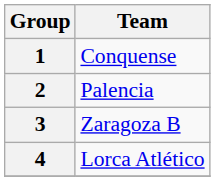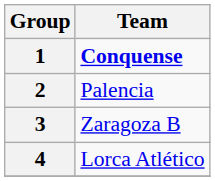(128, 55) normal -> (131, 55) bold
